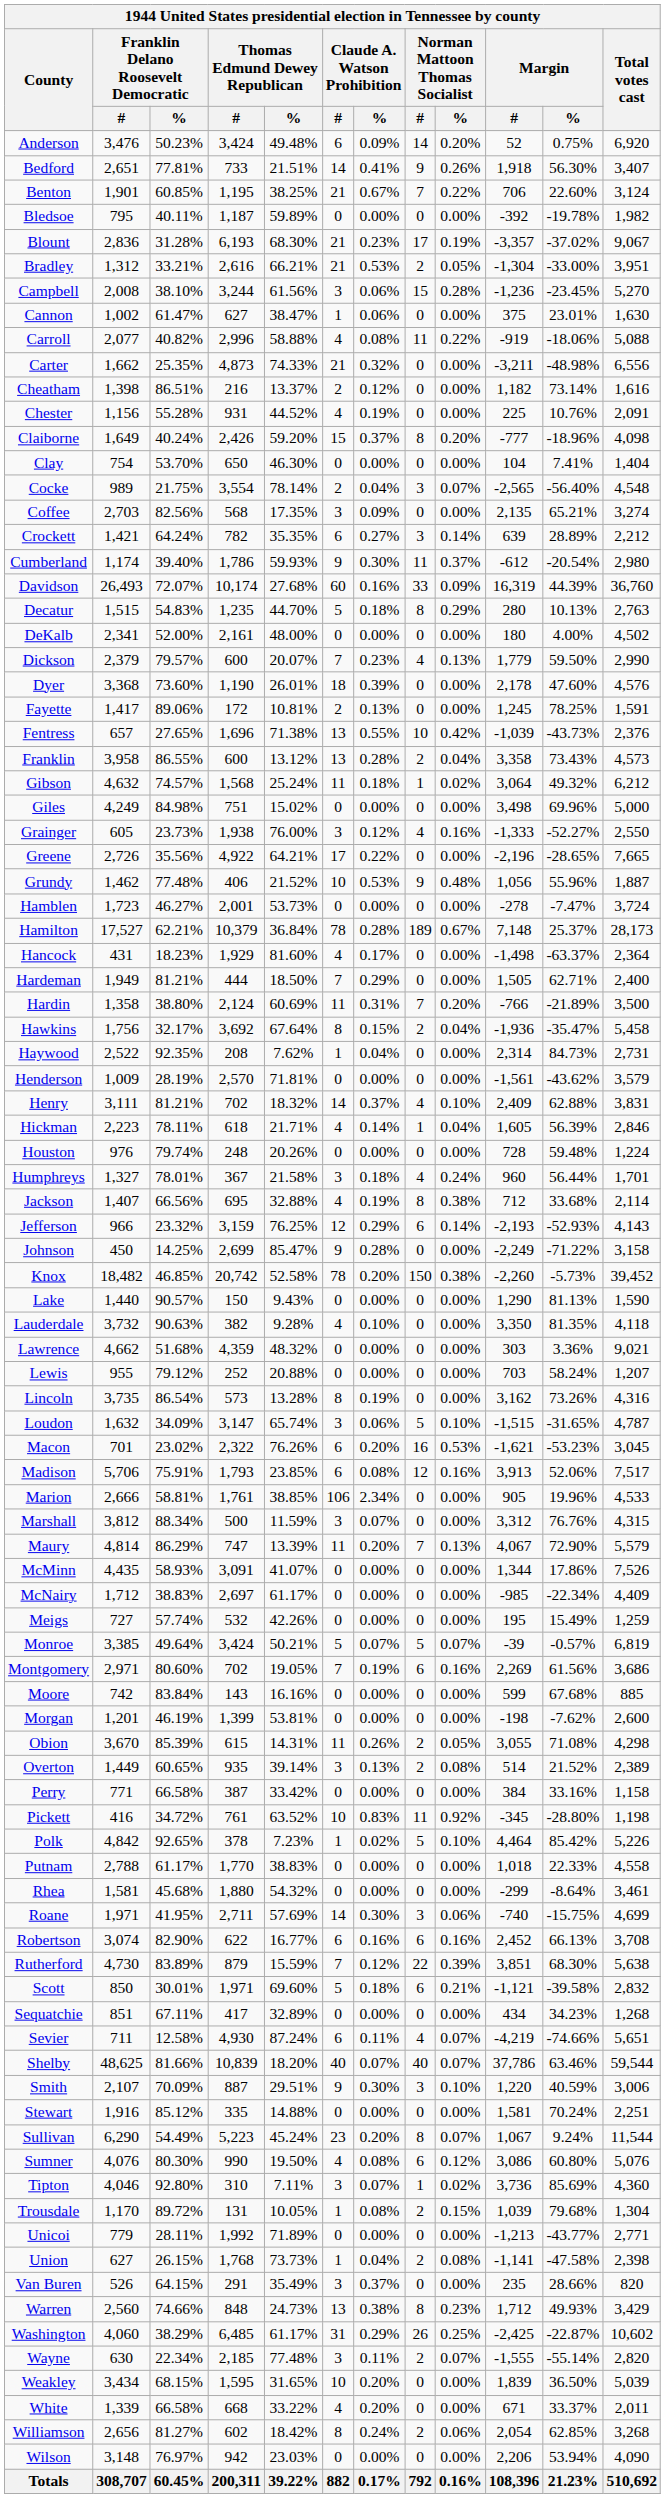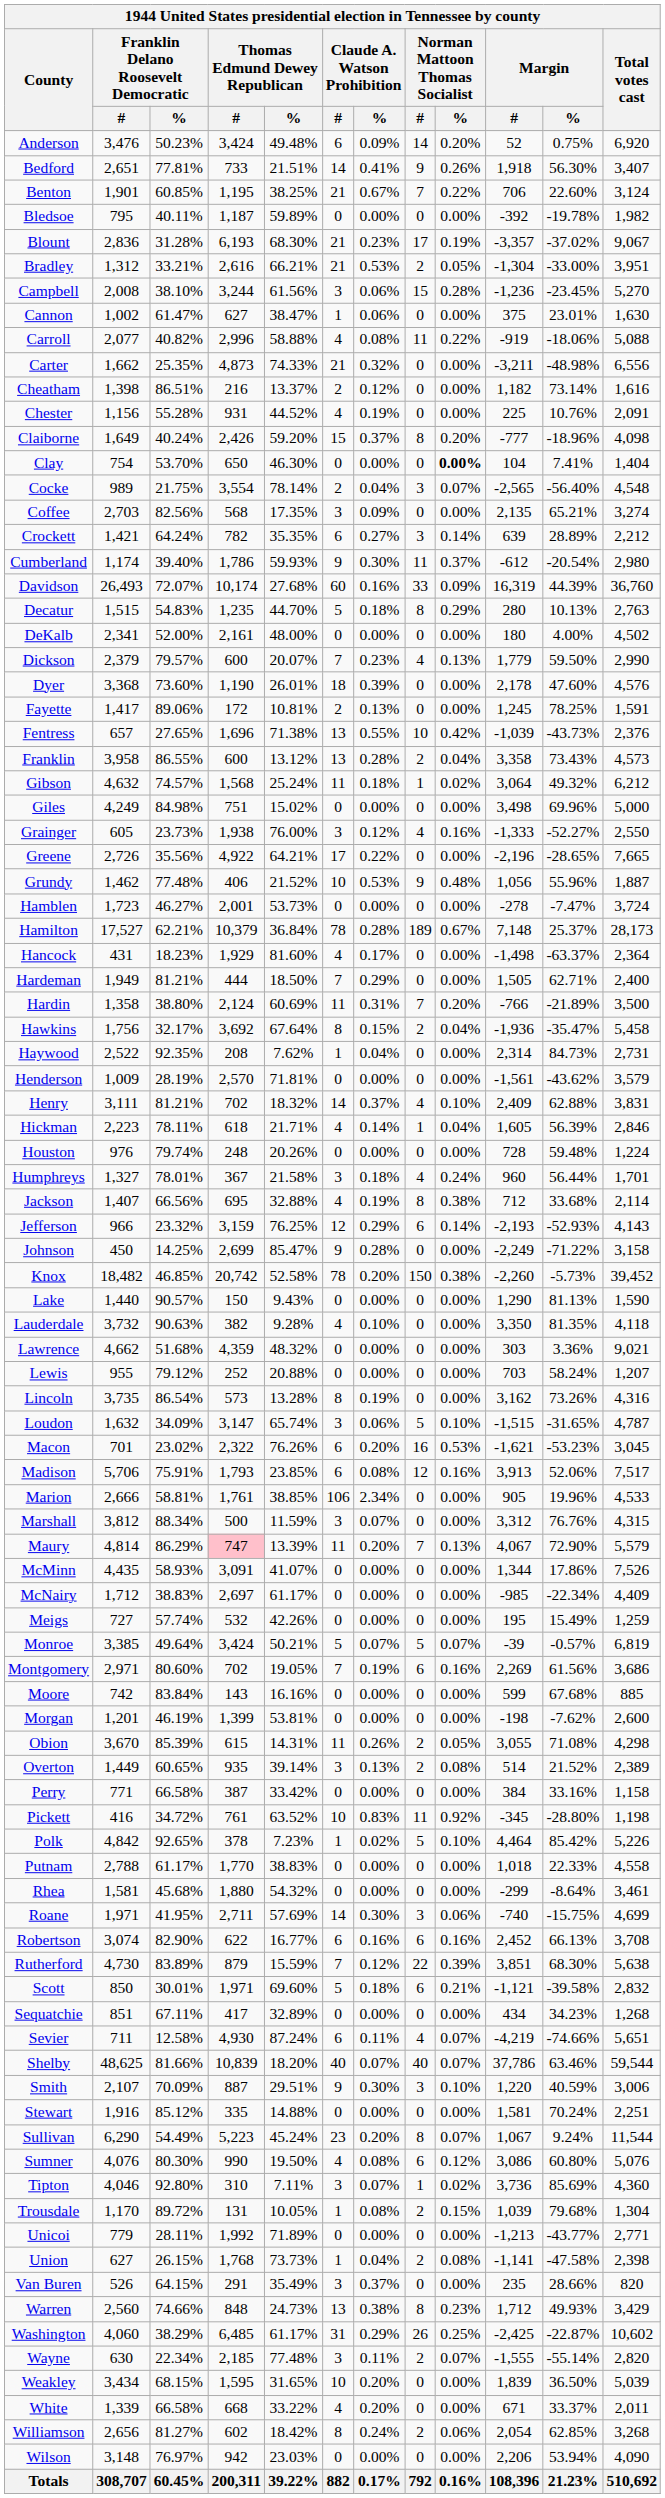(460, 463) normal -> (460, 463) bold
(236, 1546) no background -> (236, 1546) pink background
